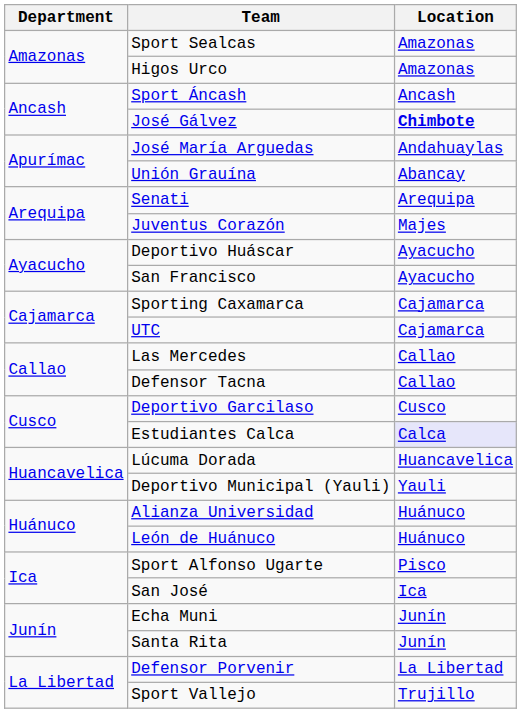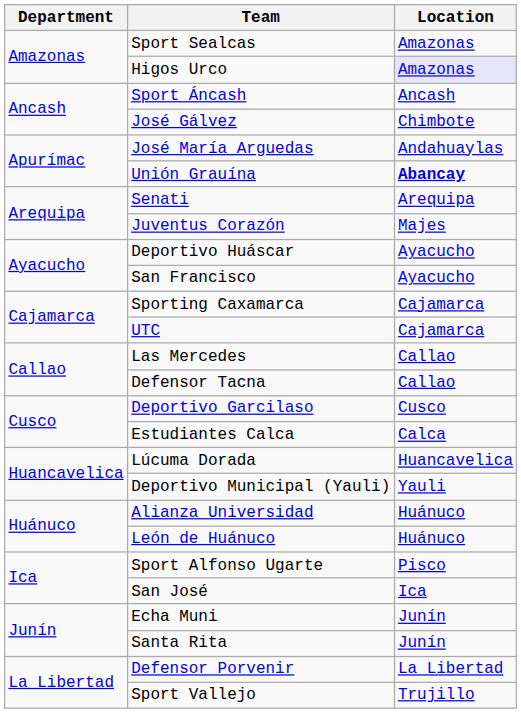(436, 70) no background -> (436, 70) lavender background
(436, 122) bold -> (436, 122) normal
(431, 174) normal -> (431, 174) bold
(422, 435) lavender background -> (422, 435) no background
